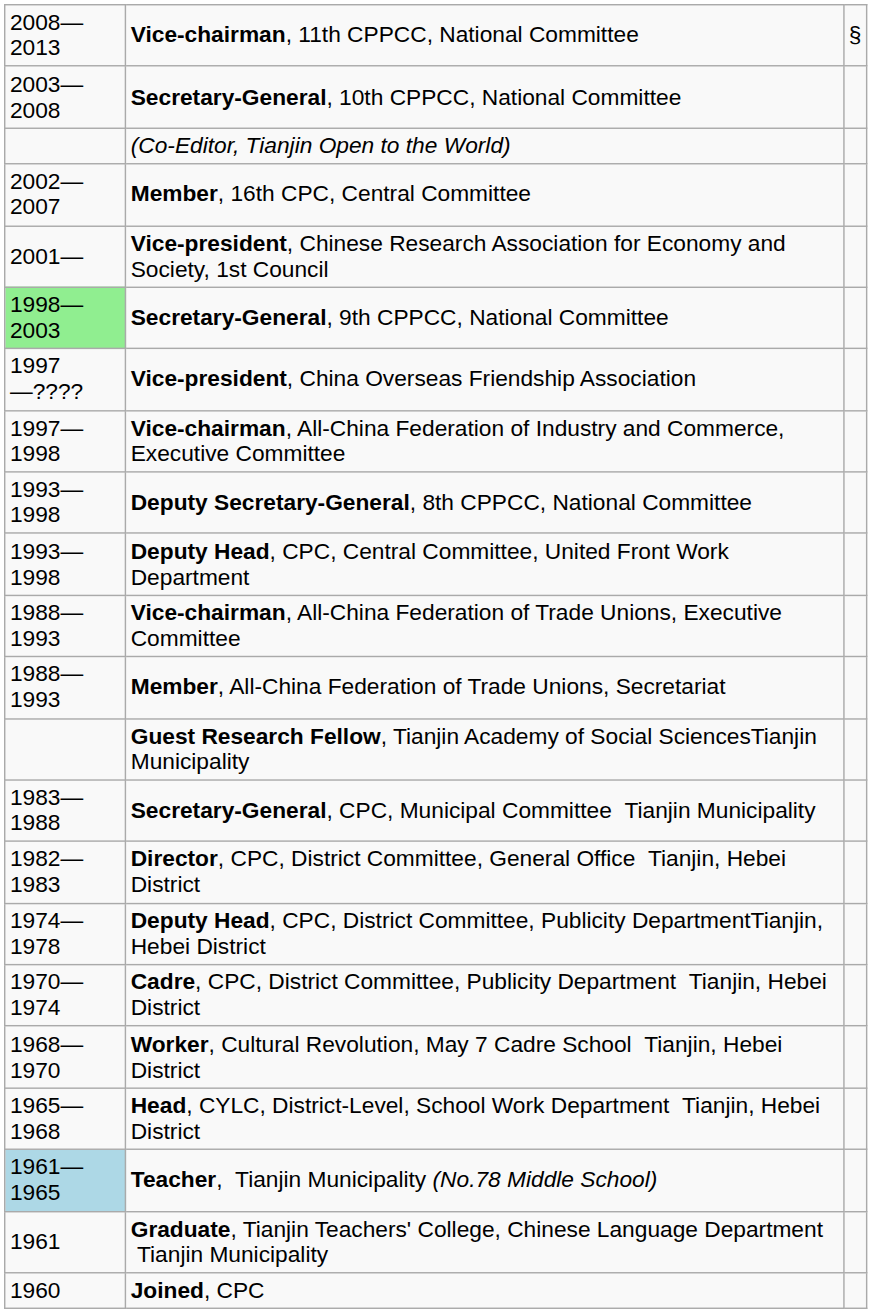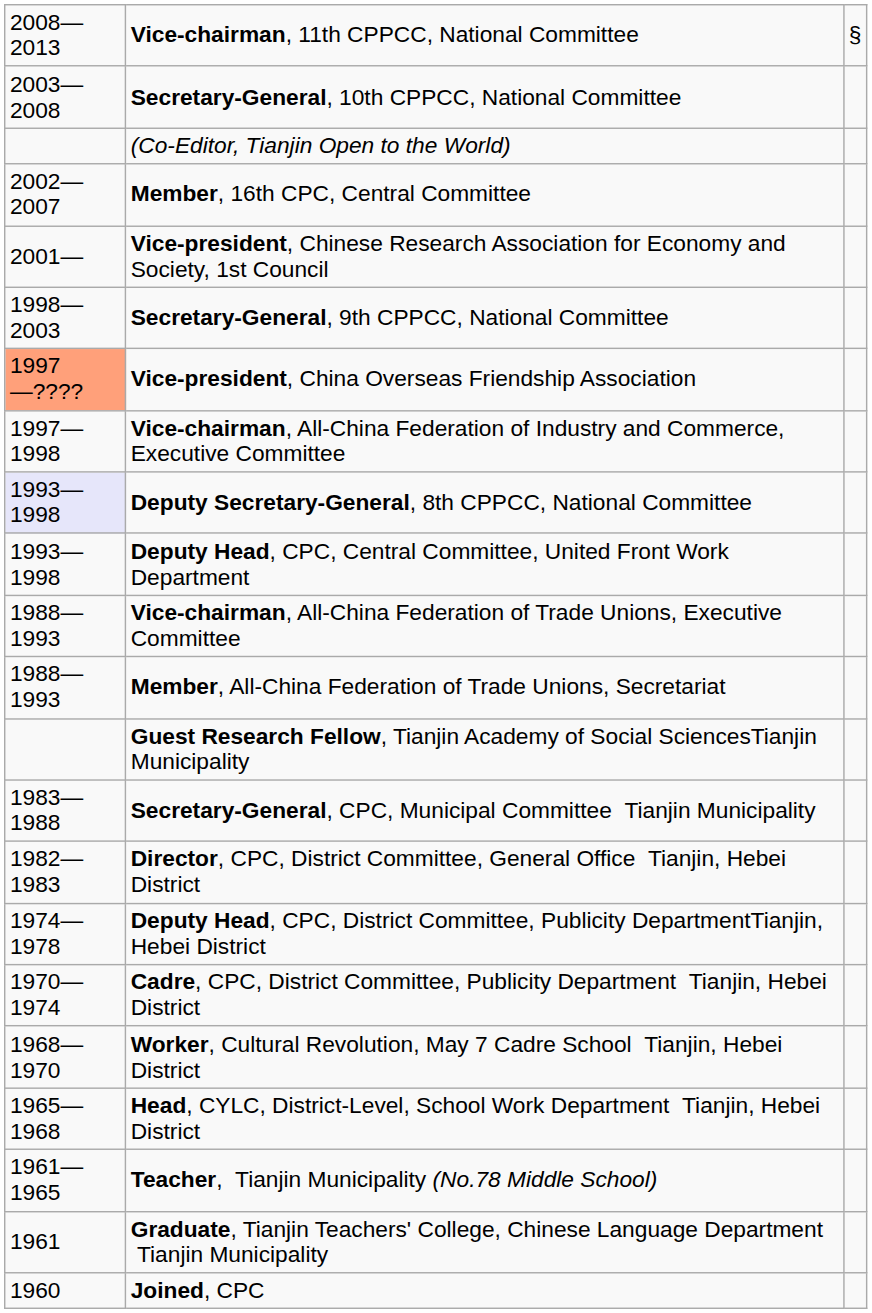(47, 317) lightgreen background -> (47, 317) no background
(47, 379) no background -> (47, 379) lightsalmon background
(47, 502) no background -> (47, 502) lavender background
(47, 1179) lightblue background -> (47, 1179) no background
